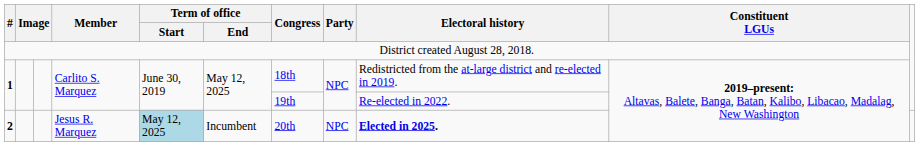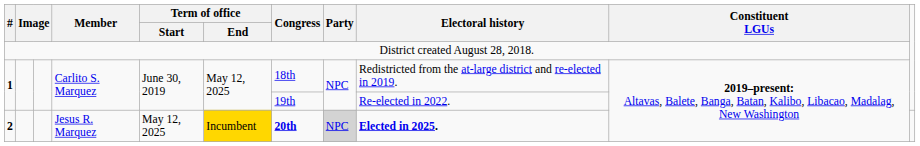(162, 126) lightblue background -> (162, 126) no background
(231, 126) no background -> (231, 126) gold background
(285, 126) normal -> (286, 126) bold
(337, 126) no background -> (337, 126) lightgrey background
